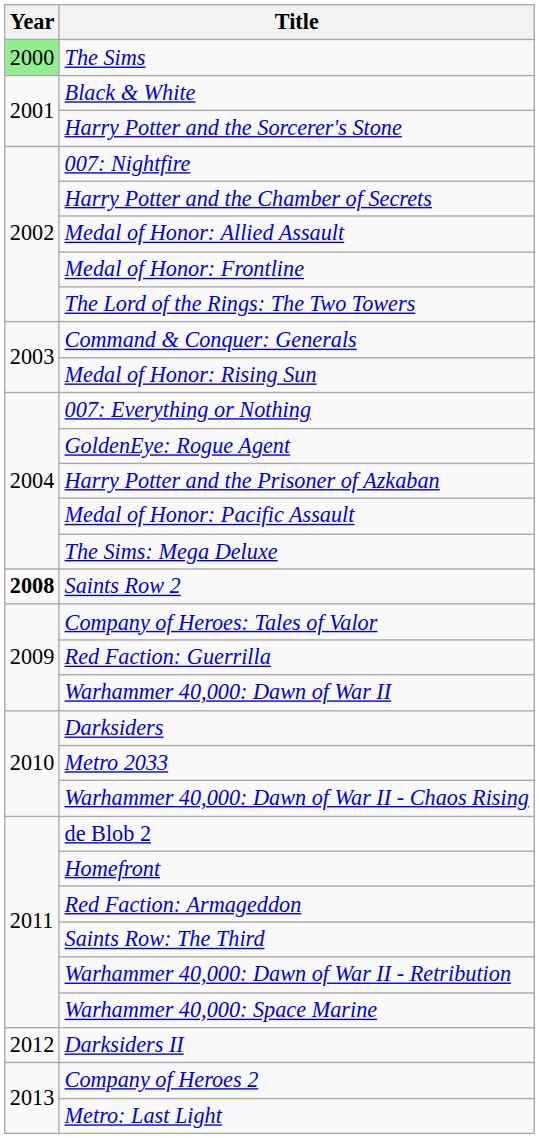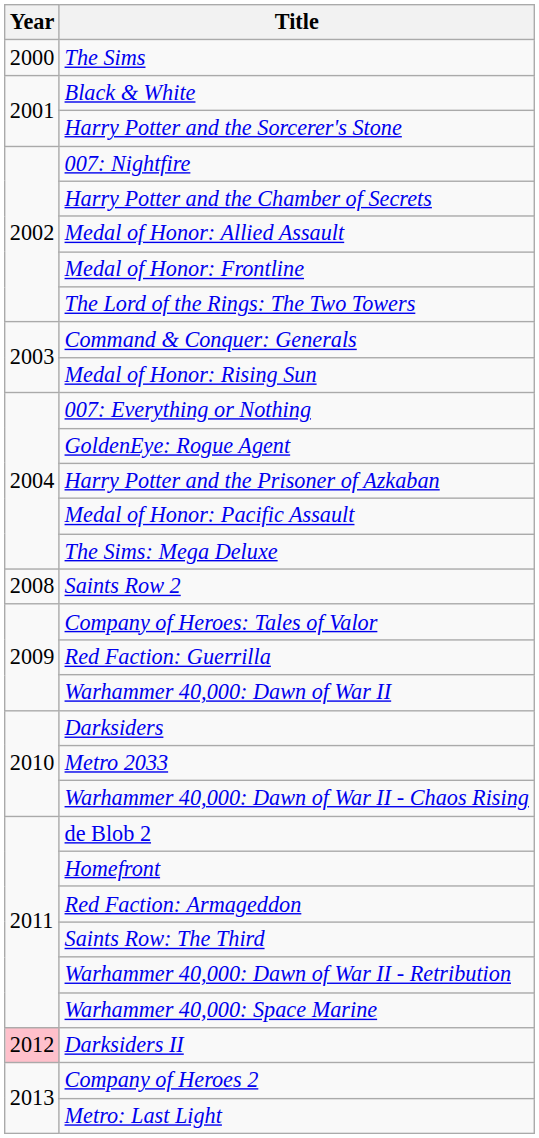(32, 57) lightgreen background -> (32, 57) no background
(32, 586) bold -> (32, 586) normal
(32, 1045) no background -> (32, 1045) pink background
